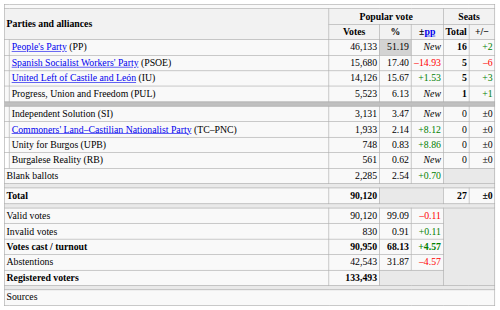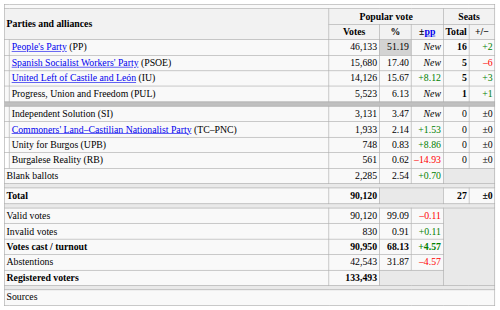(428, 63) –14.93 -> (432, 63) New
(430, 78) +1.53 -> (430, 78) +8.12
(430, 129) +8.12 -> (430, 129) +1.53
(432, 160) New -> (428, 160) –14.93
